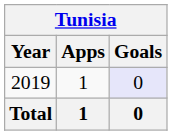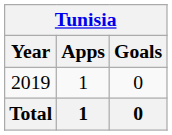(138, 82) lavender background -> (138, 82) no background
